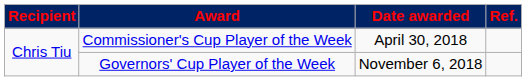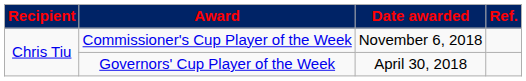(421, 40) April 30, 2018 -> (421, 40) November 6, 2018
(421, 64) November 6, 2018 -> (421, 64) April 30, 2018
